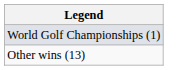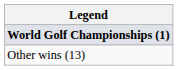(84, 35) normal -> (88, 35) bold
